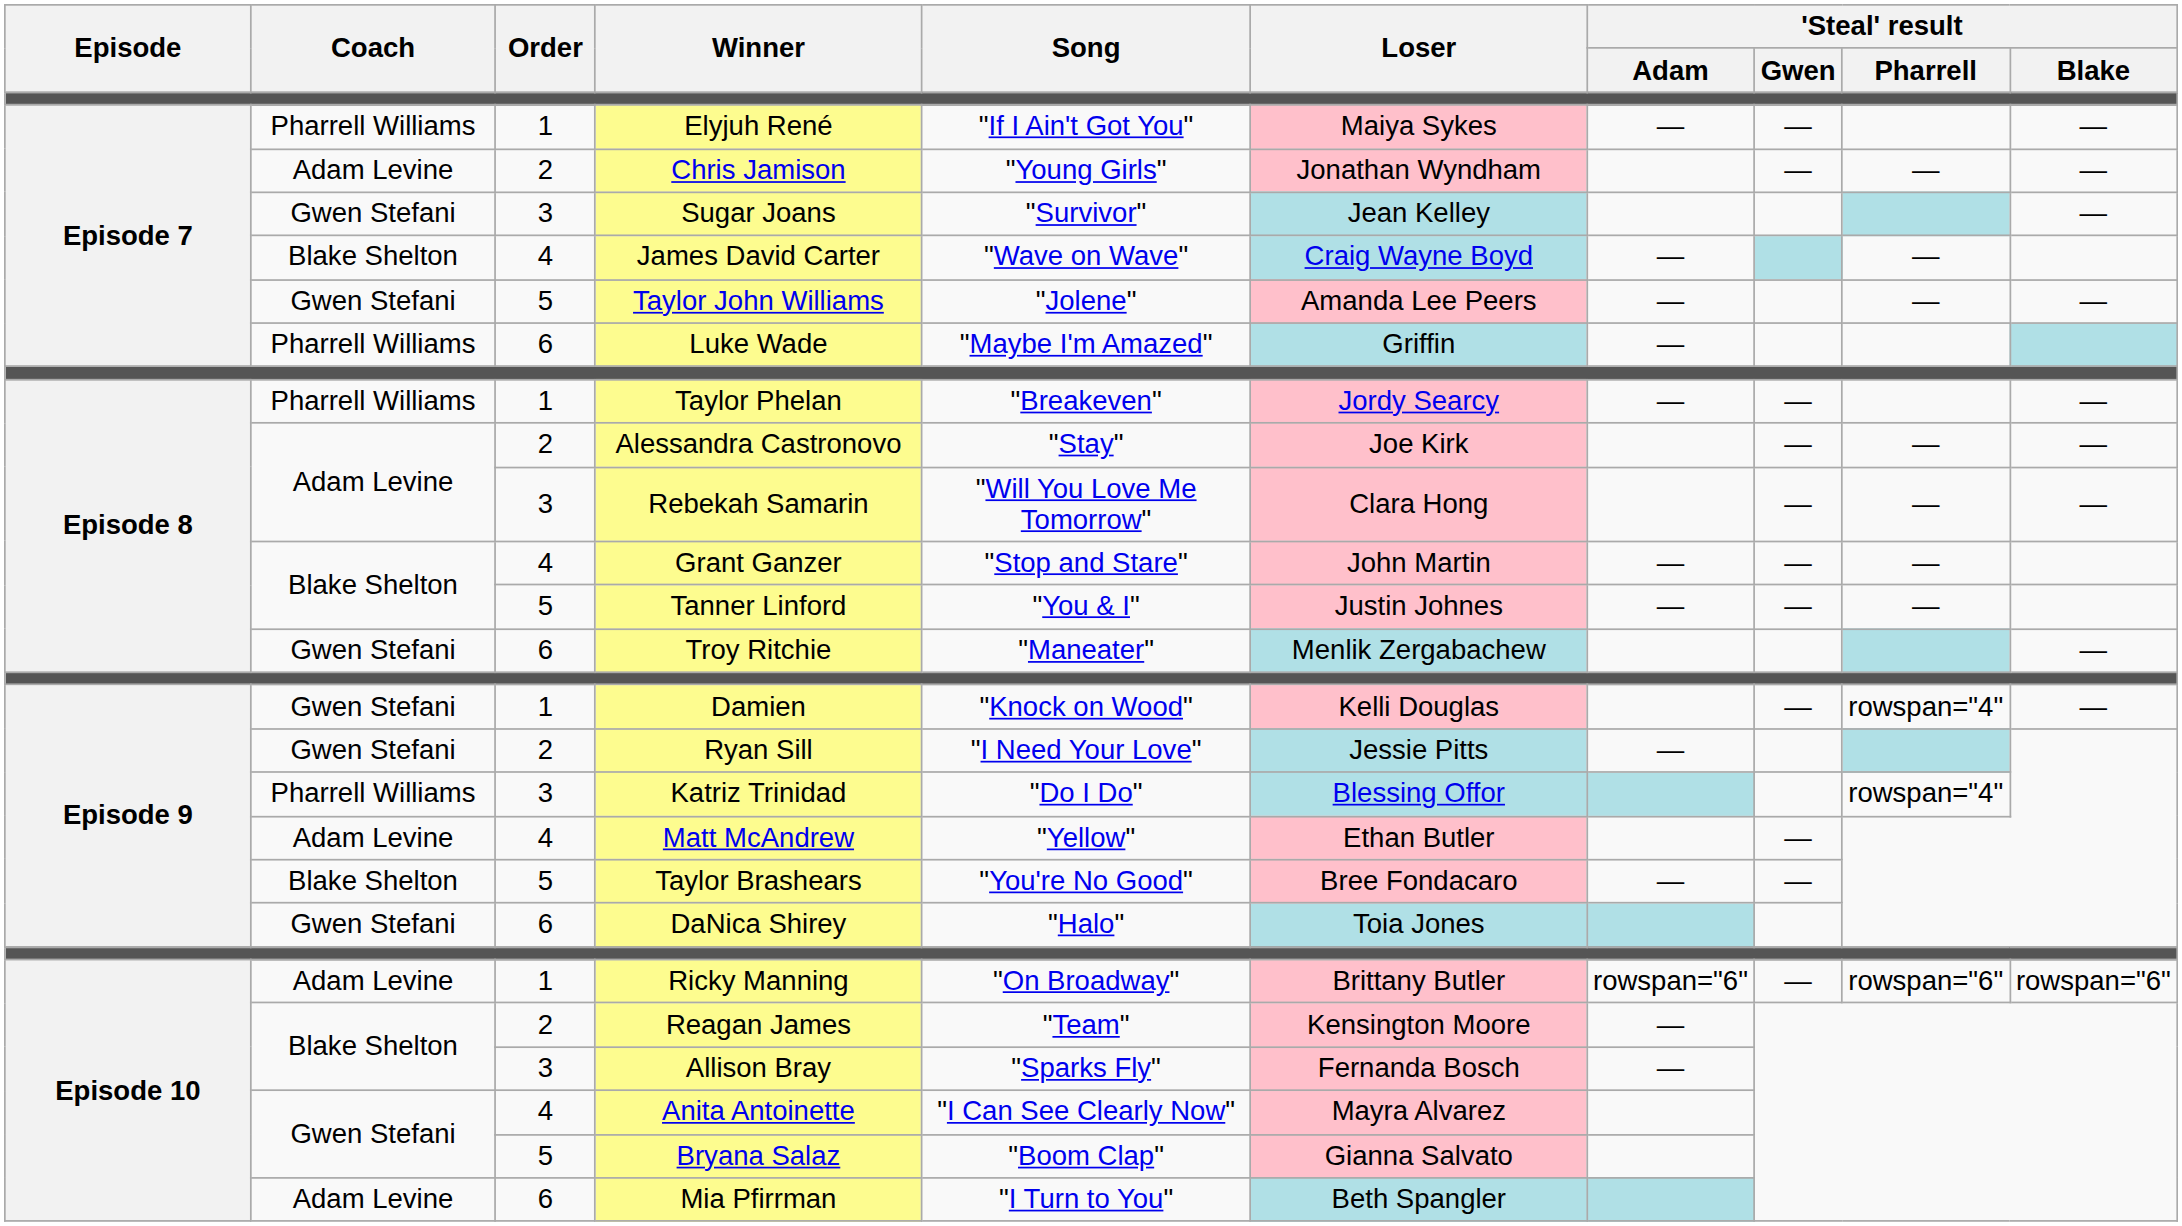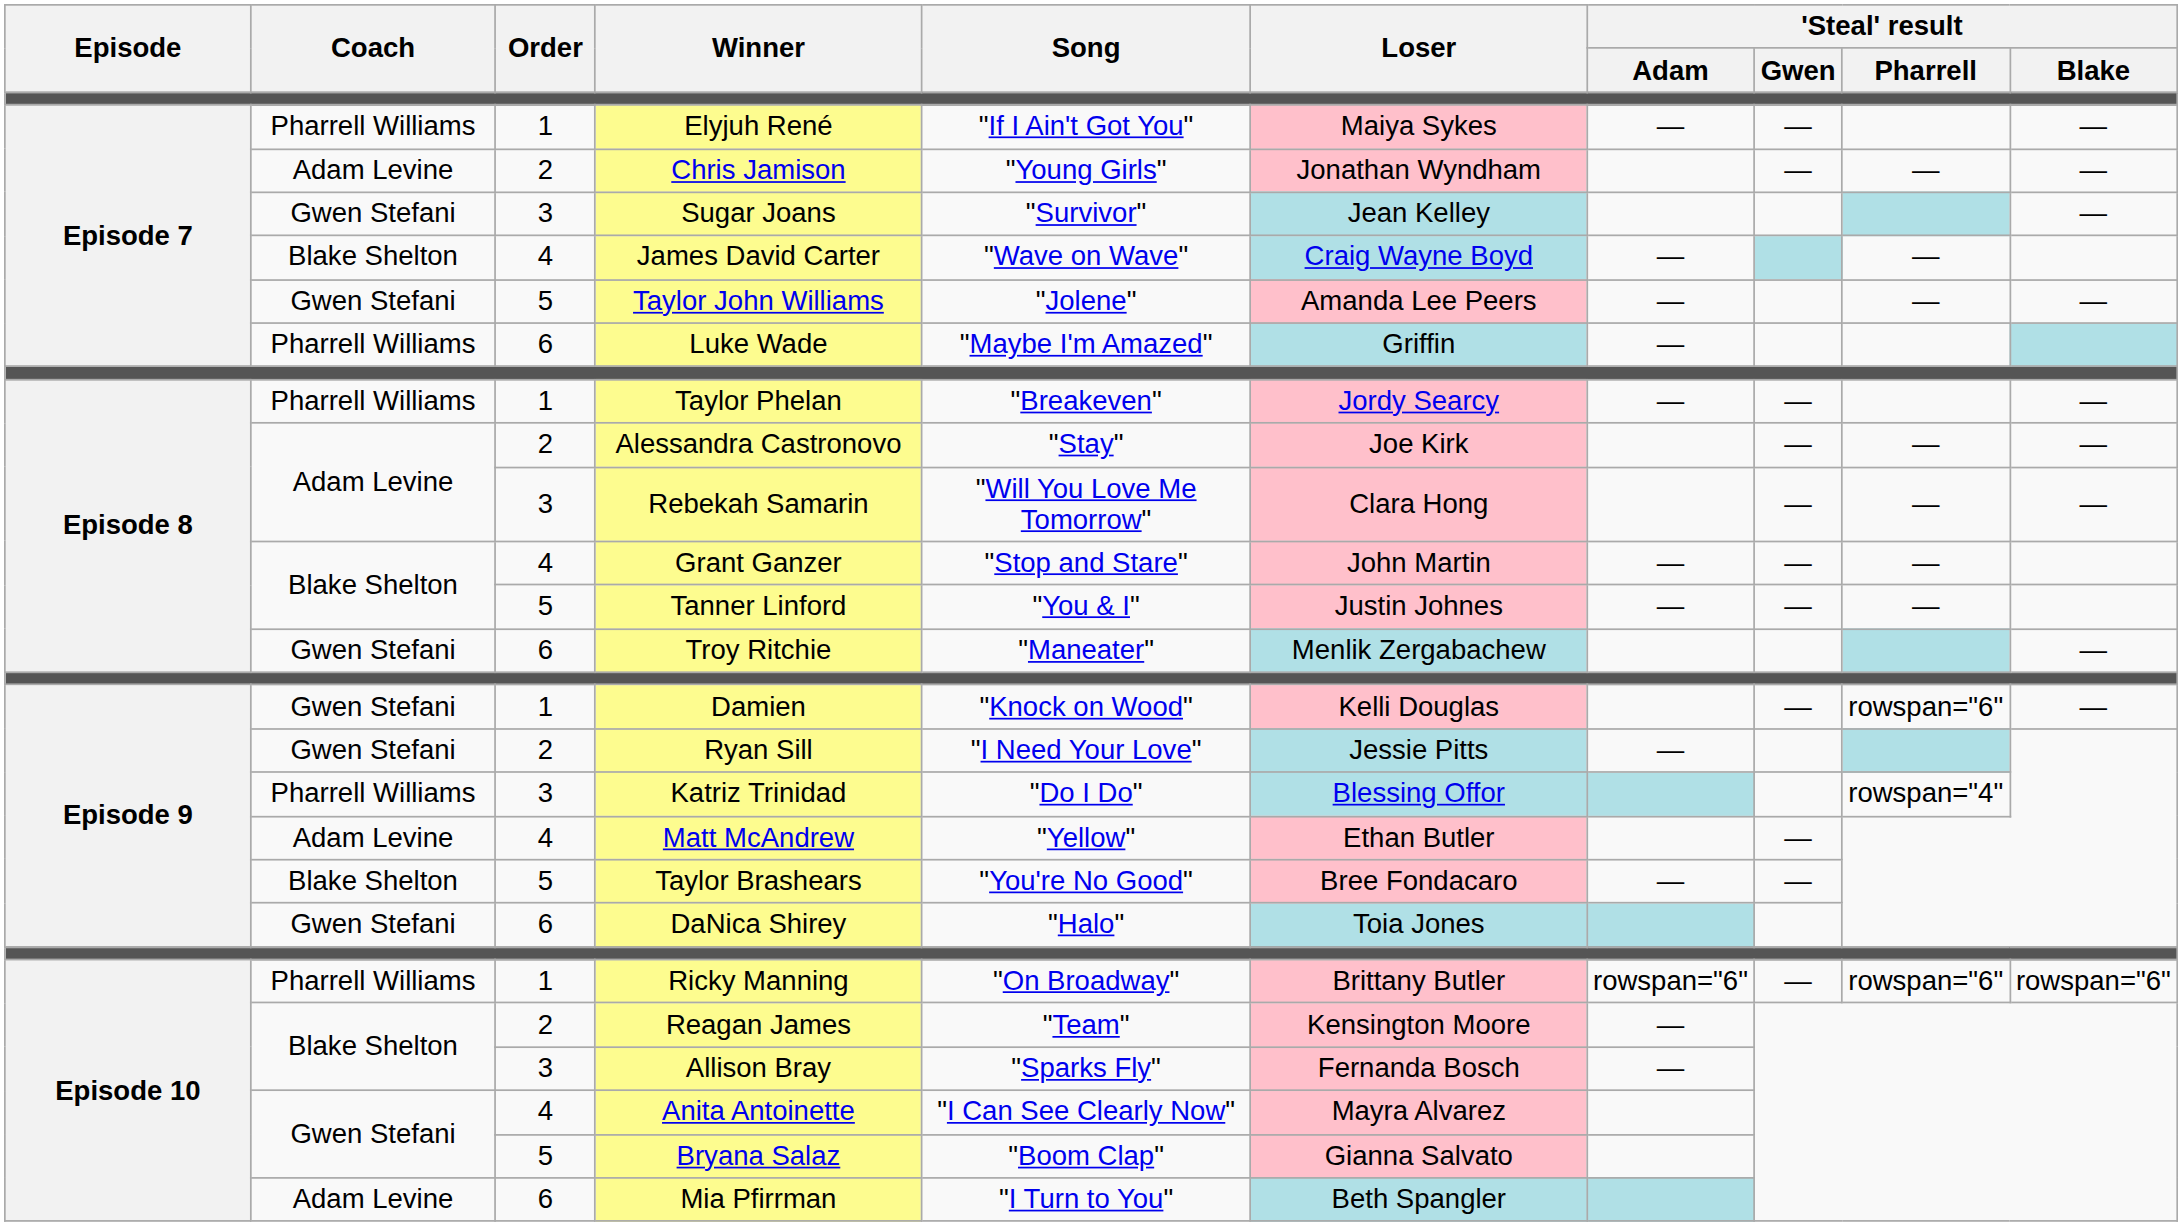(1926, 706) rowspan="4" -> (1926, 706) rowspan="6"
(373, 980) Adam Levine -> (373, 980) Pharrell Williams
